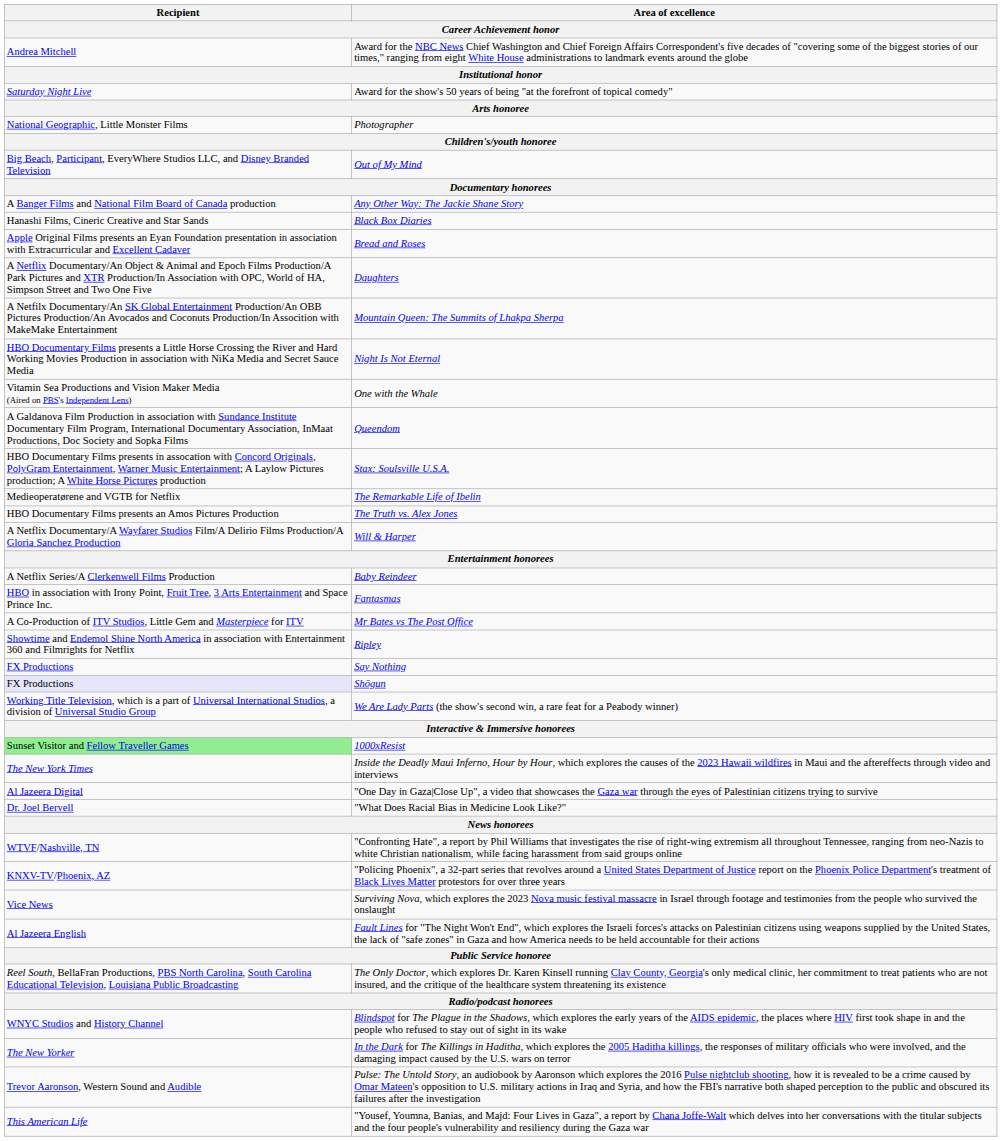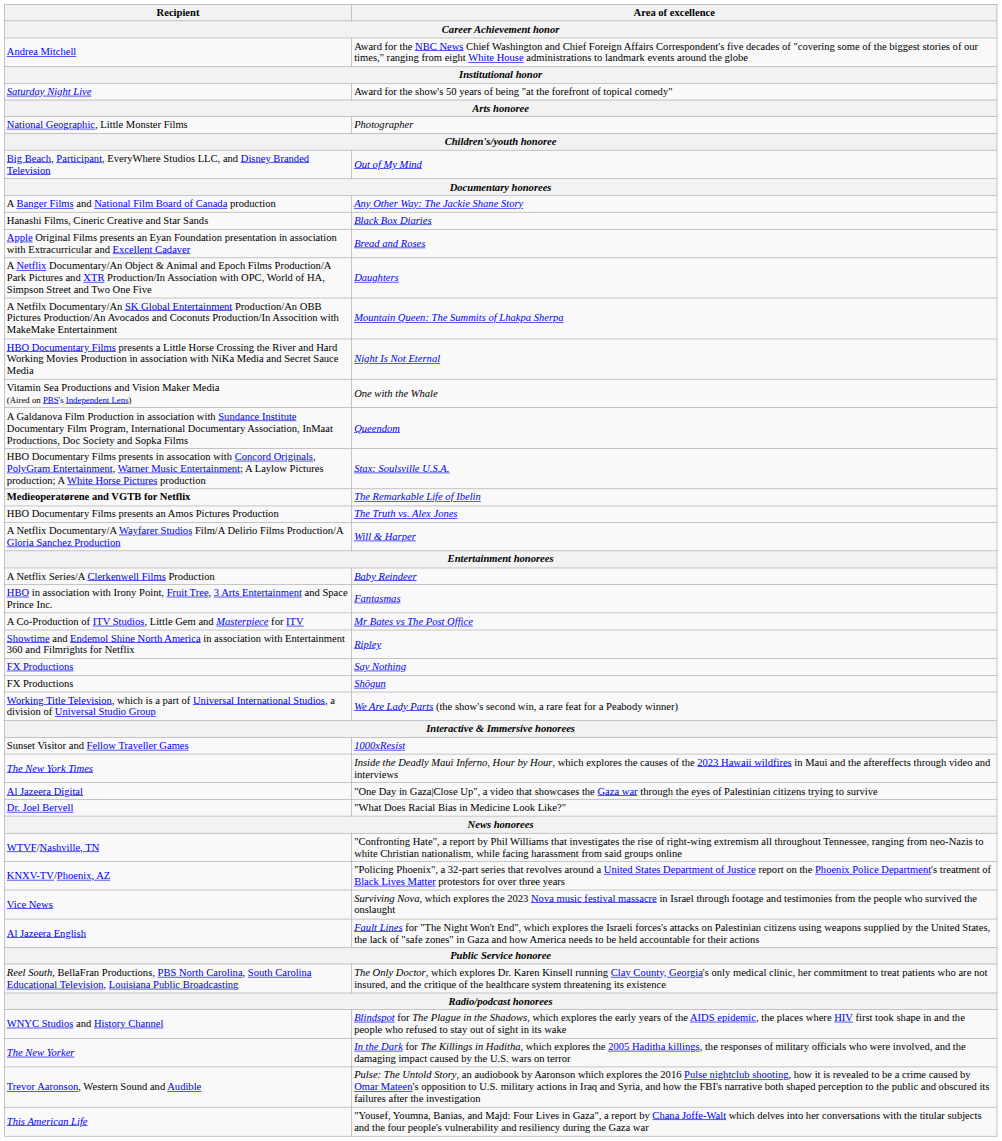(93, 497) normal -> (99, 497) bold
(40, 683) lavender background -> (40, 683) no background
(98, 745) lightgreen background -> (98, 745) no background
